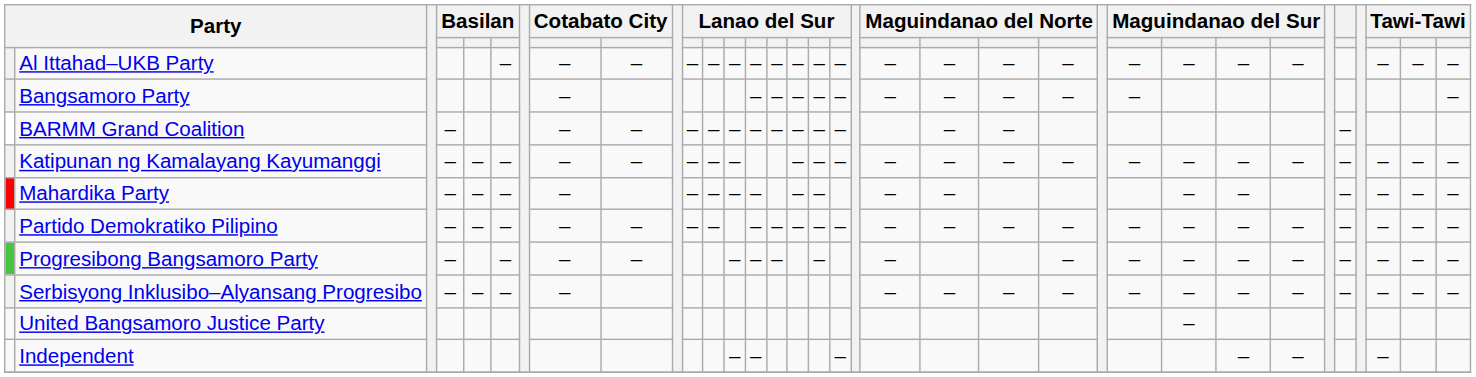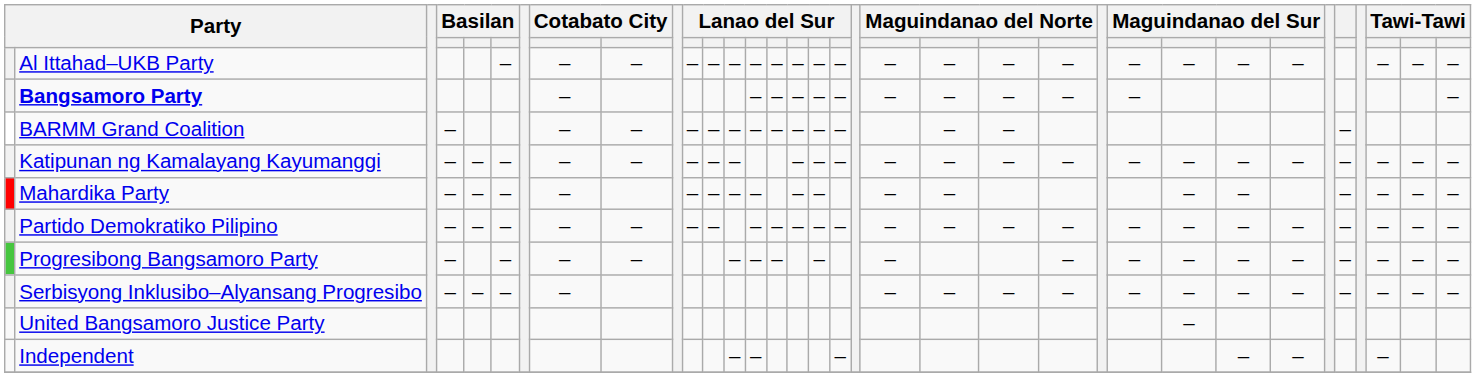(104, 96) normal -> (111, 96) bold
